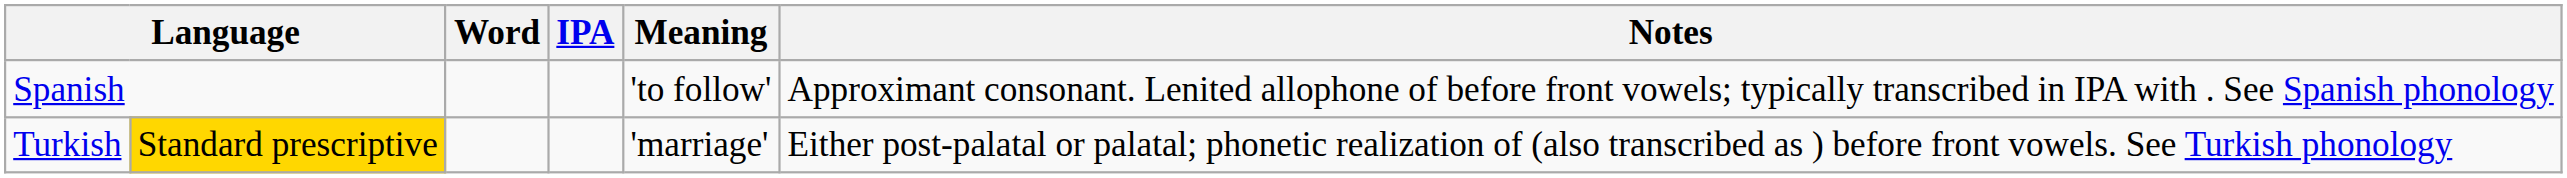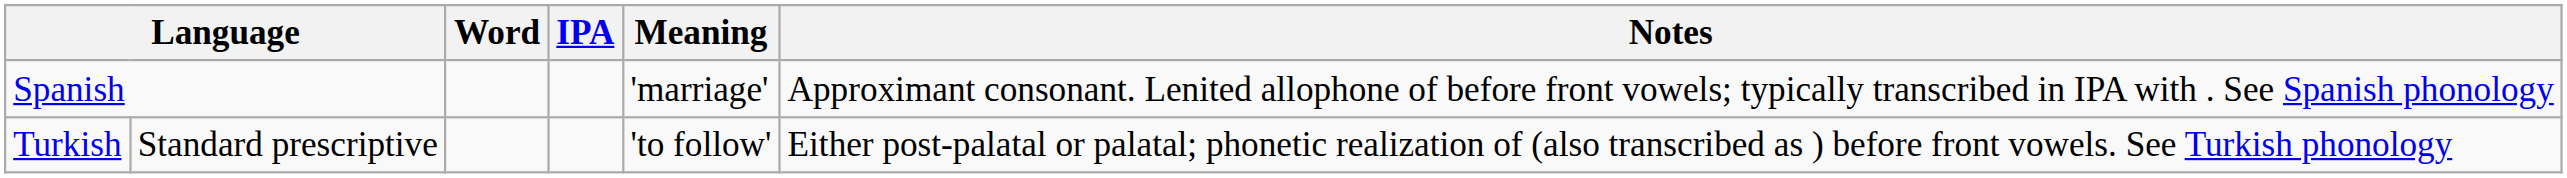(701, 88) 'to follow' -> (699, 88) 'marriage'
(288, 144) gold background -> (288, 144) no background
(699, 144) 'marriage' -> (701, 144) 'to follow'
